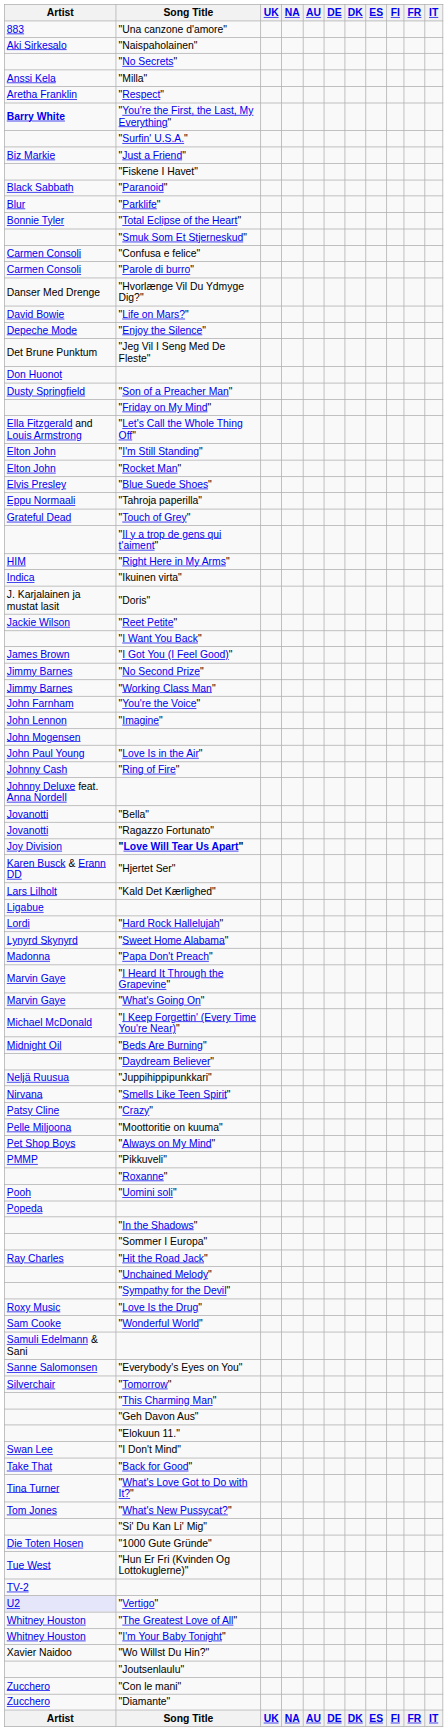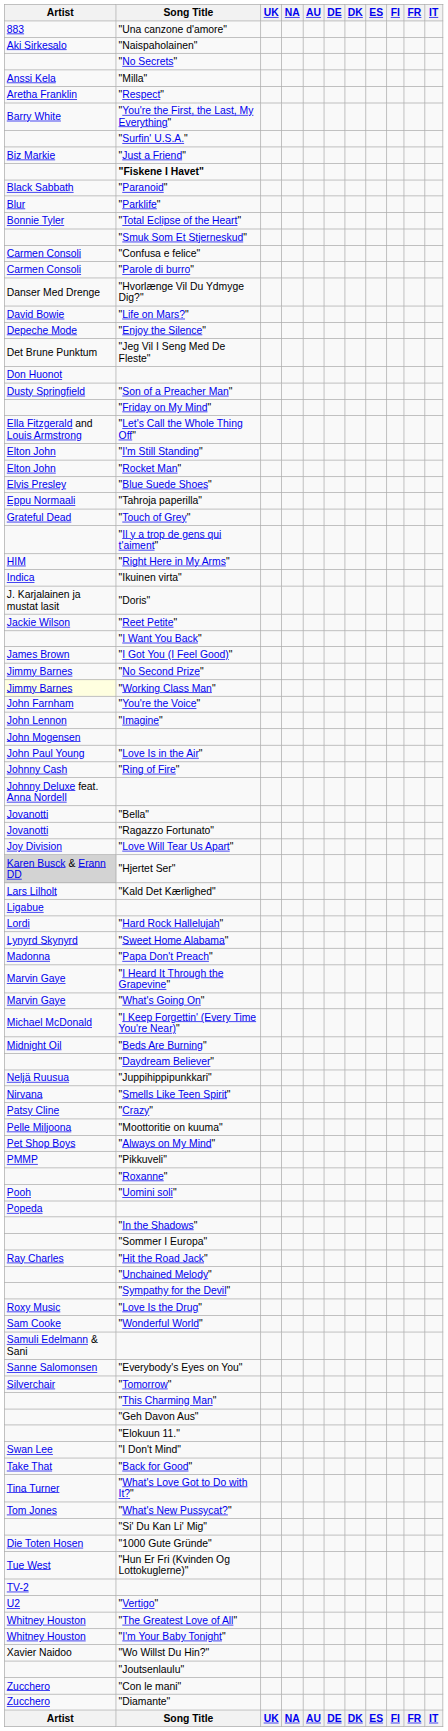(36, 117) bold -> (34, 117) normal
(158, 172) normal -> (161, 172) bold
(40, 688) no background -> (40, 688) lightyellow background
(181, 847) bold -> (176, 847) normal
(56, 869) no background -> (56, 869) lightgrey background
(13, 1604) lavender background -> (13, 1604) no background
